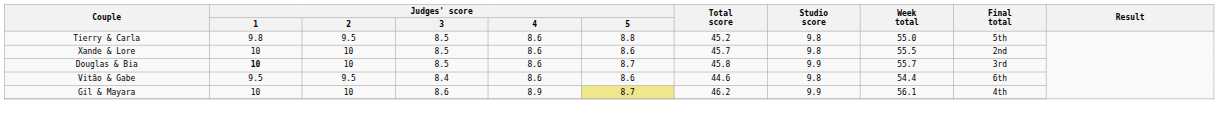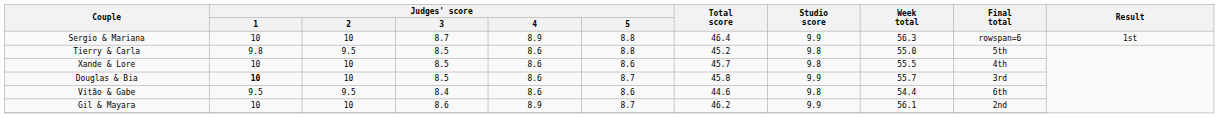+ row: (107, 38)
(1000, 51) 2nd -> (1000, 65) 4th
(628, 92) khaki background -> (628, 106) no background
(1000, 92) 4th -> (1000, 106) 2nd
